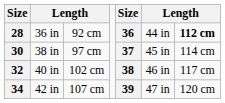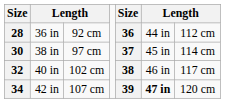(197, 32) bold -> (198, 32) normal
(158, 88) normal -> (158, 88) bold
